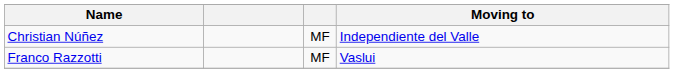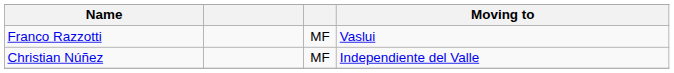rows swapped: (55, 57) <-> (55, 36)
